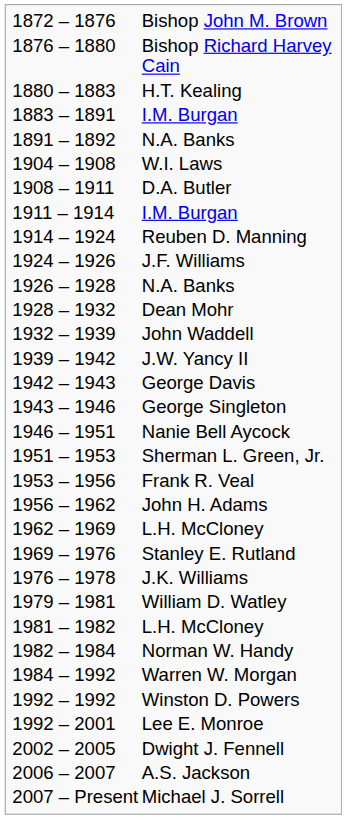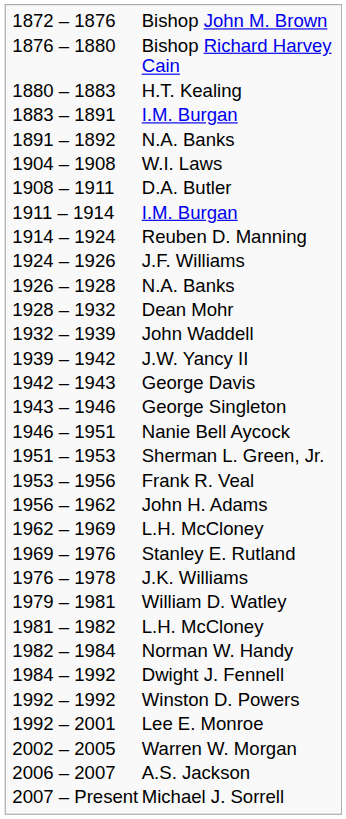(219, 675) Warren W. Morgan -> (213, 675) Dwight J. Fennell
(213, 748) Dwight J. Fennell -> (219, 748) Warren W. Morgan
